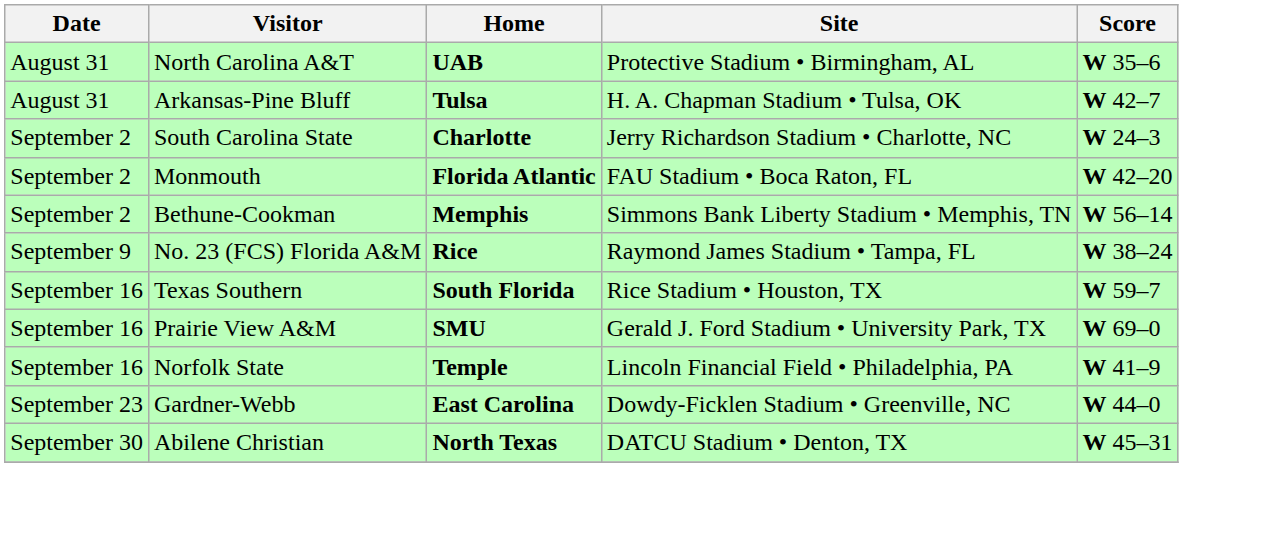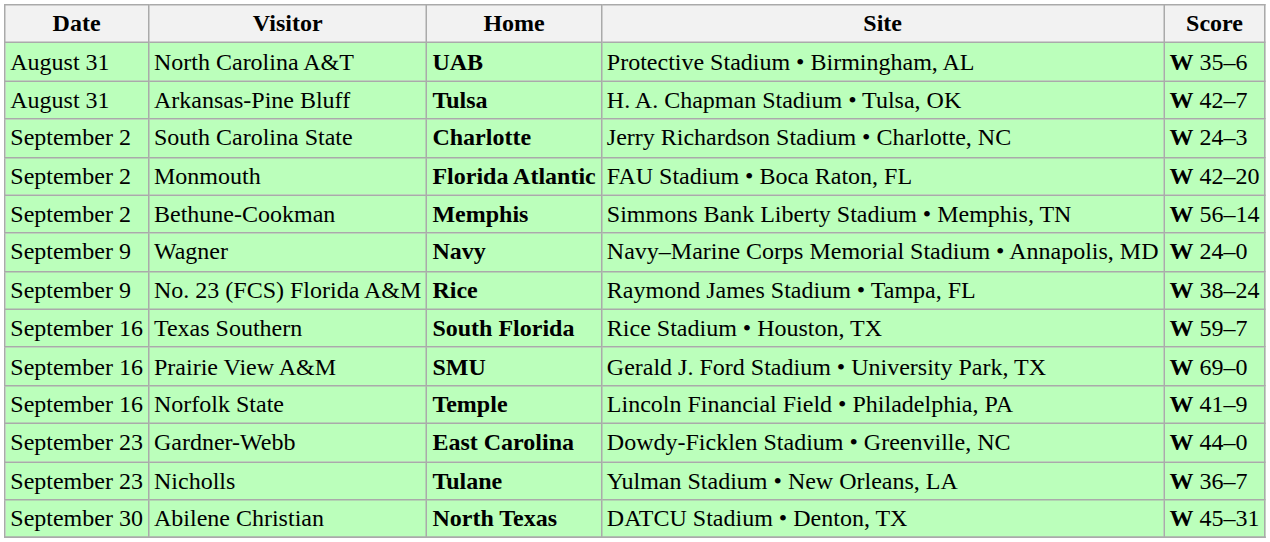+ row: (191, 251)
+ row: (195, 480)
